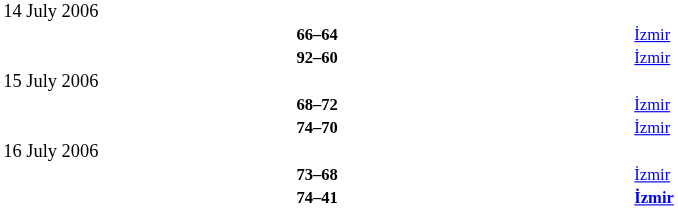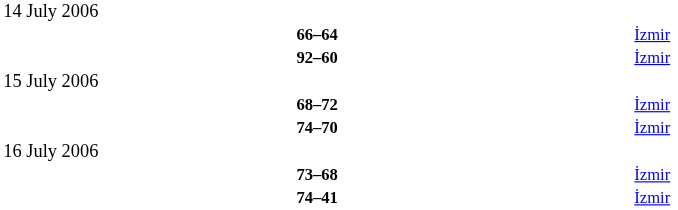(654, 197) bold -> (652, 197) normal
